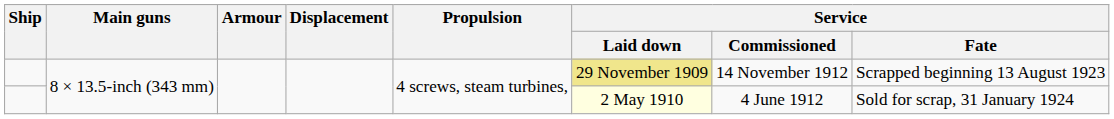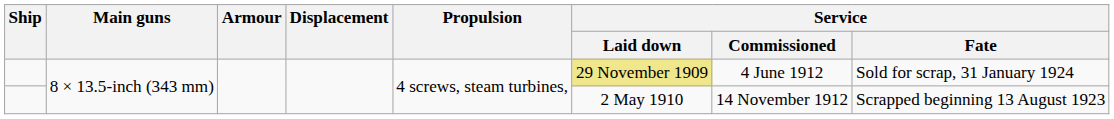(782, 72) 14 November 1912 -> (782, 72) 4 June 1912
(981, 72) Scrapped beginning 13 August 1923 -> (965, 72) Sold for scrap, 31 January 1924
(642, 99) lightyellow background -> (642, 99) no background
(782, 99) 4 June 1912 -> (782, 99) 14 November 1912
(965, 99) Sold for scrap, 31 January 1924 -> (981, 99) Scrapped beginning 13 August 1923
